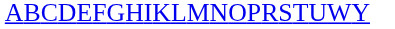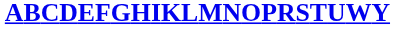(187, 12) normal -> (197, 12) bold
